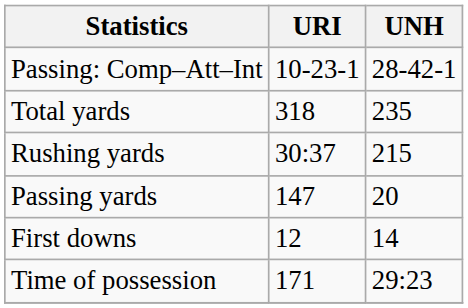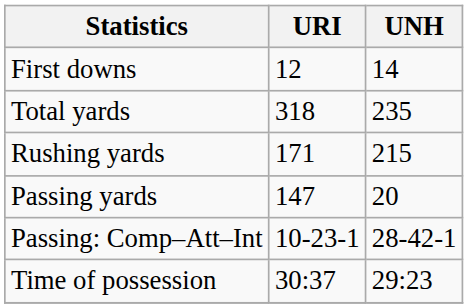rows swapped: (74, 238) <-> (137, 68)
(305, 153) 30:37 -> (295, 153) 171
(295, 280) 171 -> (305, 280) 30:37
